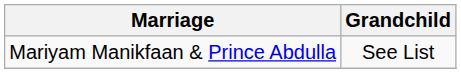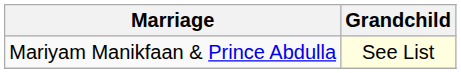(398, 52) no background -> (398, 52) lightyellow background
